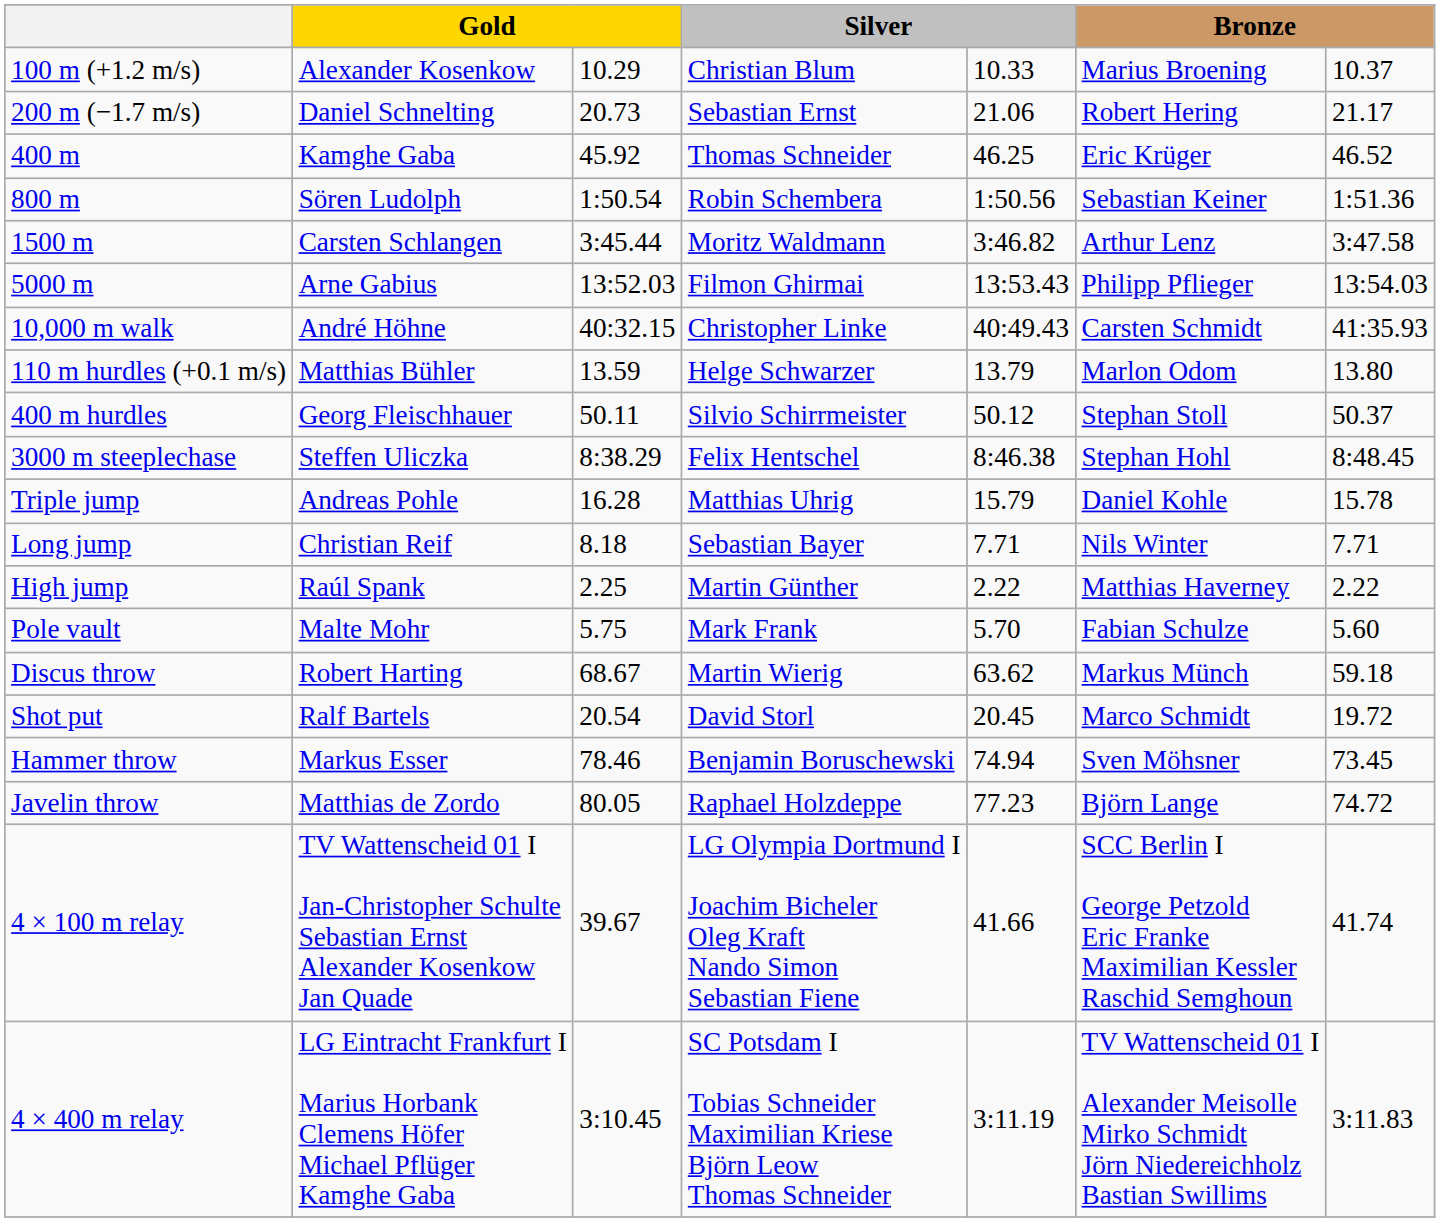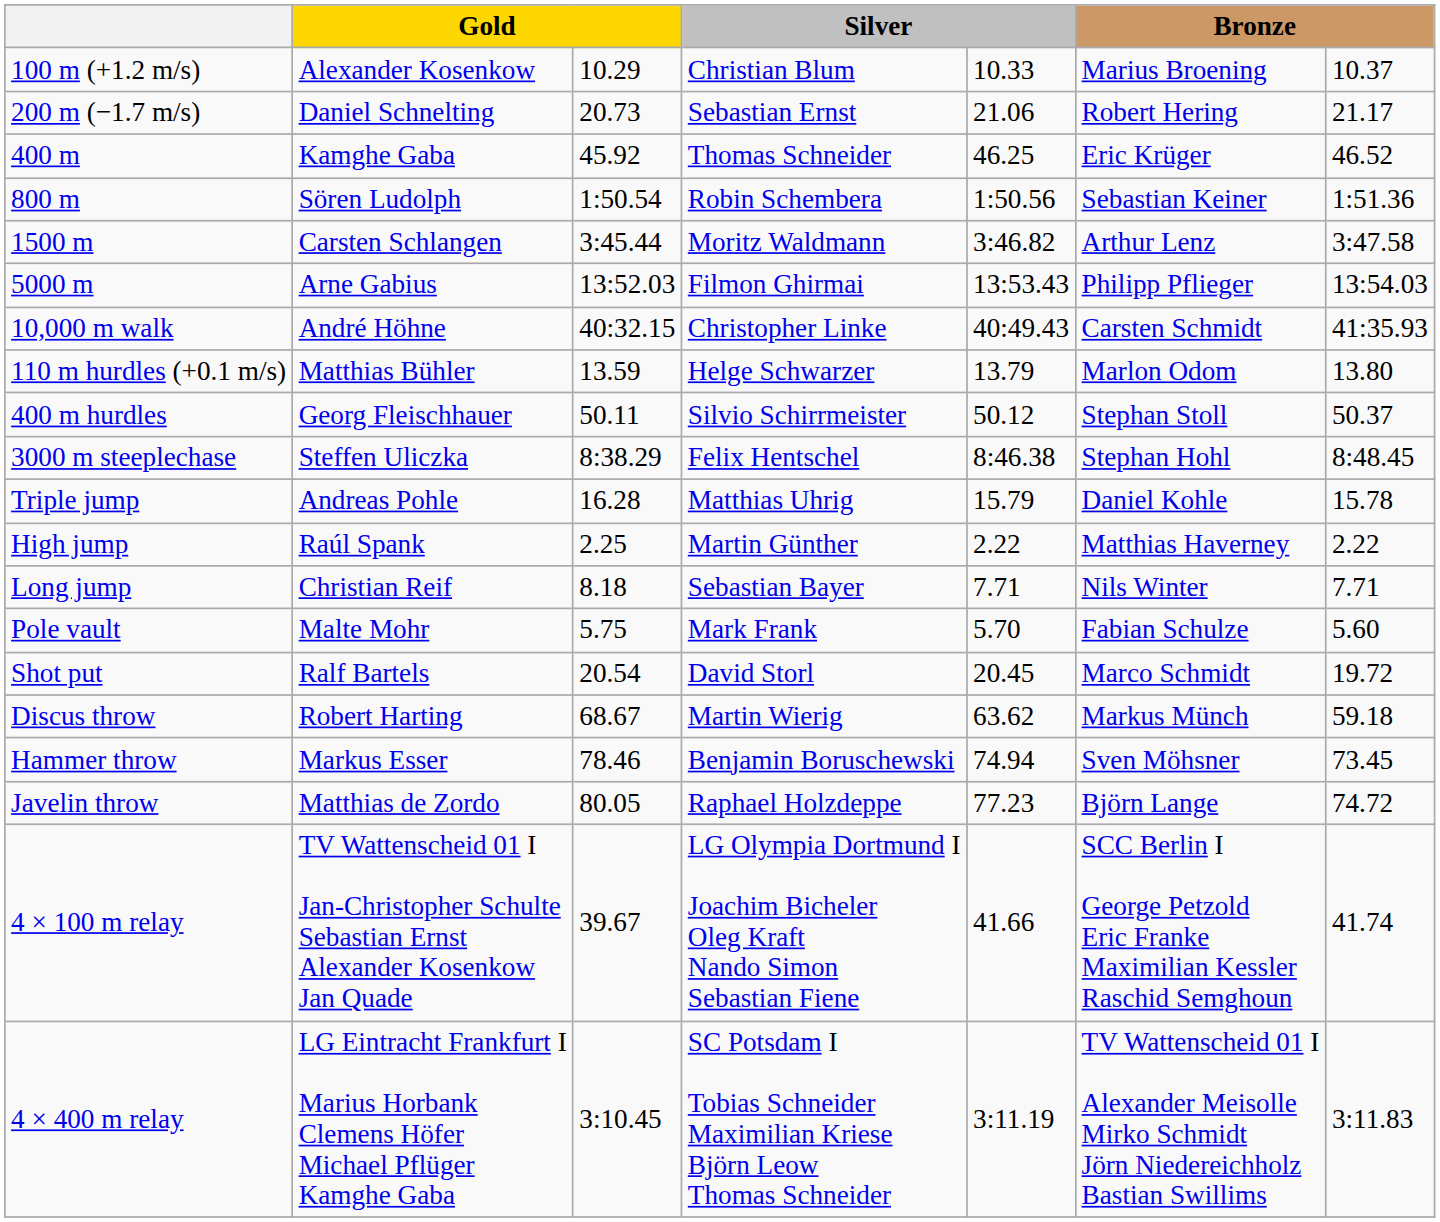rows swapped: (71, 543) <-> (70, 586)
rows swapped: (57, 716) <-> (83, 673)
